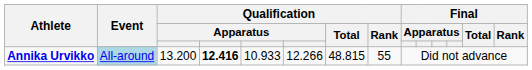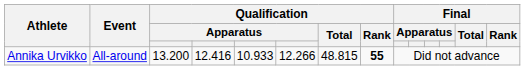(51, 56) bold -> (47, 56) normal
(127, 56) lightblue background -> (120, 56) no background
(220, 56) bold -> (213, 56) normal
(384, 56) normal -> (377, 56) bold
